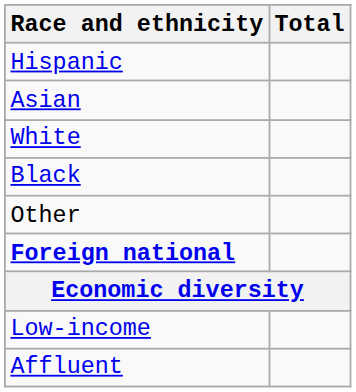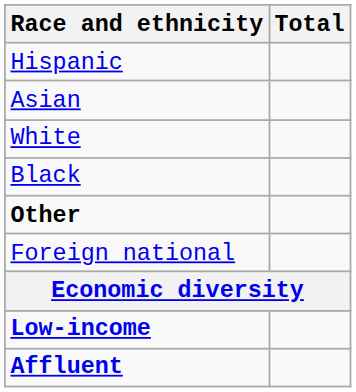(46, 215) normal -> (46, 215) bold
(123, 253) bold -> (123, 253) normal
(81, 329) normal -> (81, 329) bold
(67, 367) normal -> (67, 367) bold
